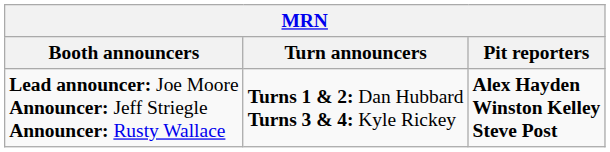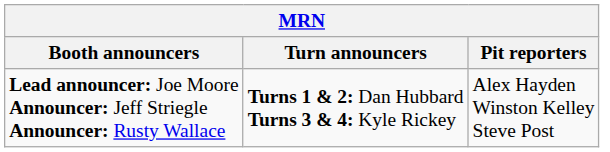(536, 107) bold -> (533, 107) normal
